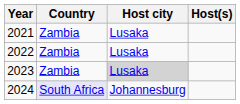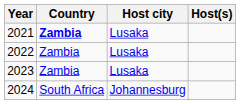(59, 33) normal -> (60, 33) bold
(129, 71) lightgrey background -> (129, 71) no background
(72, 90) lavender background -> (72, 90) no background
